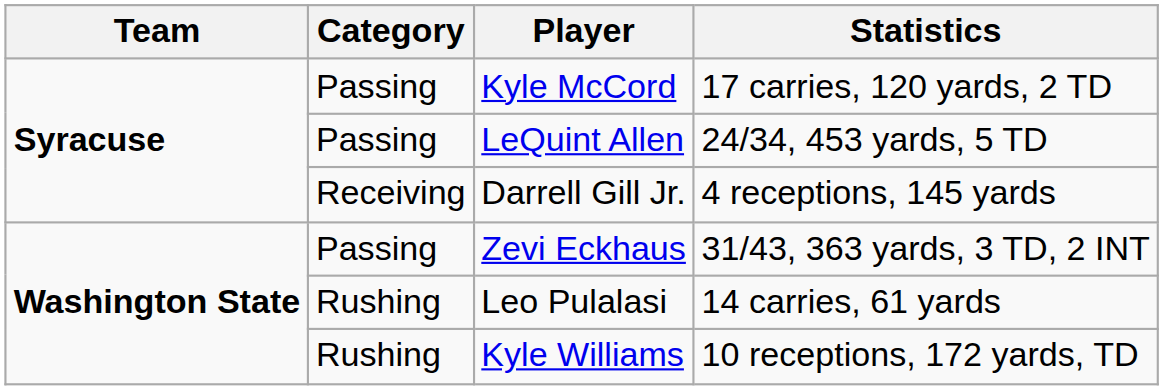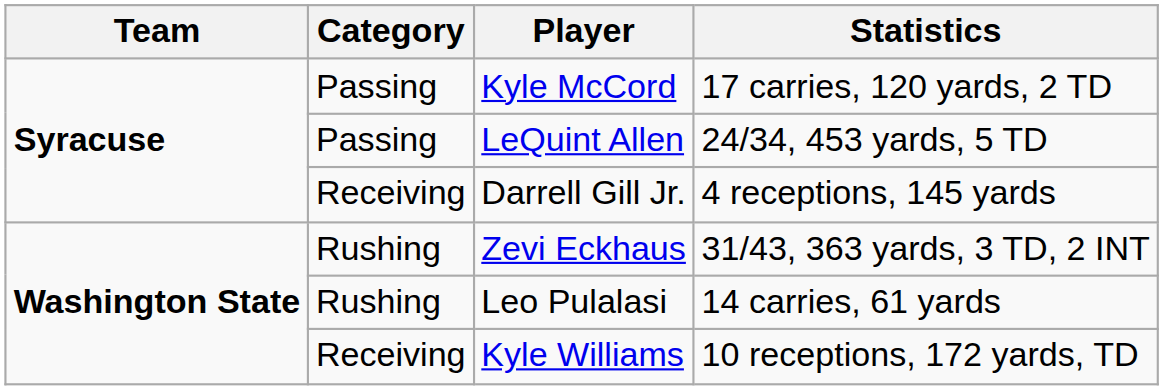(377, 247) Passing -> (378, 247) Rushing
(378, 355) Rushing -> (391, 355) Receiving
